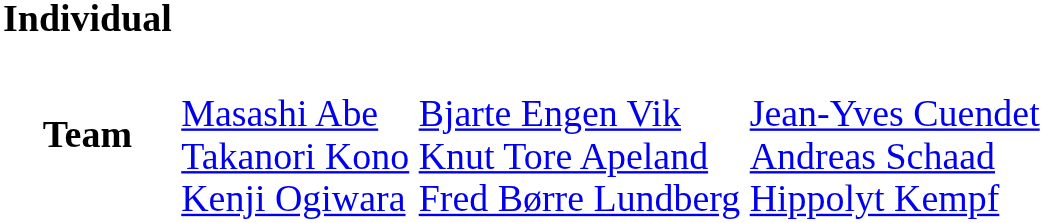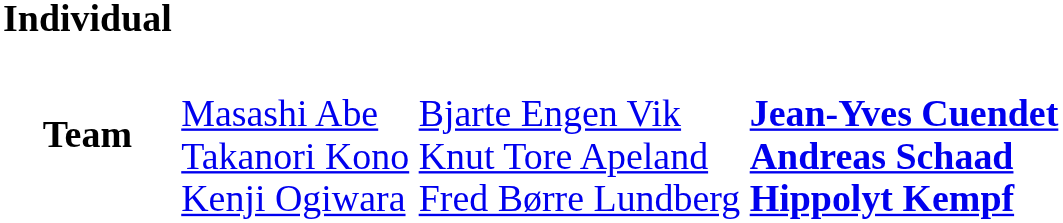(895, 156) normal -> (904, 156) bold
